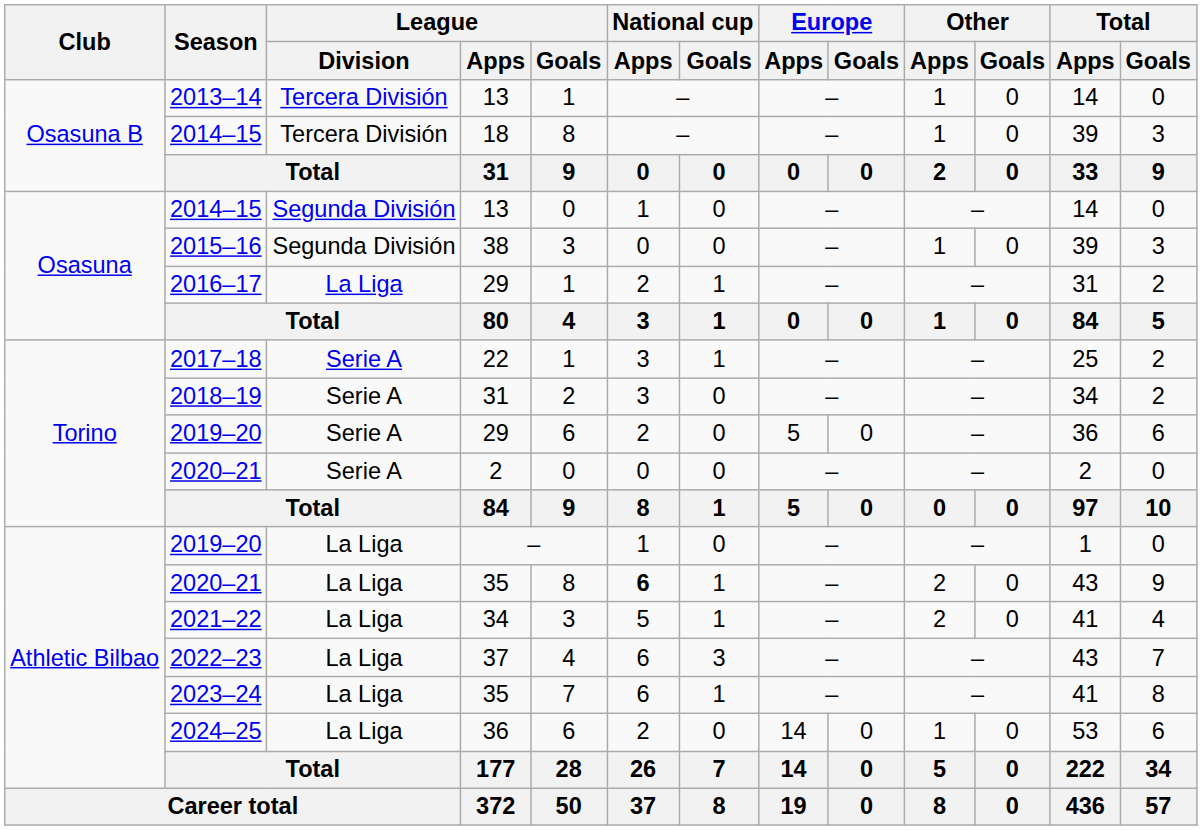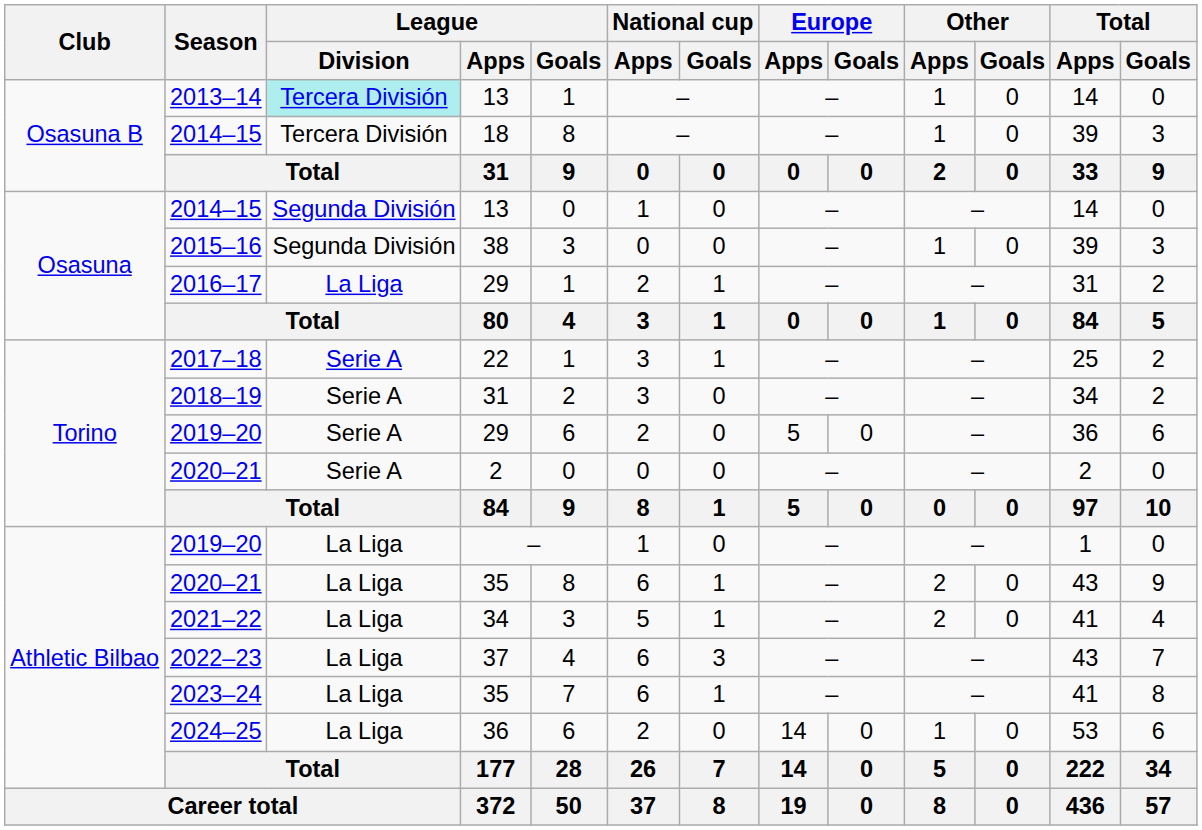(364, 97) no background -> (364, 97) paleturquoise background
(643, 582) bold -> (643, 582) normal
